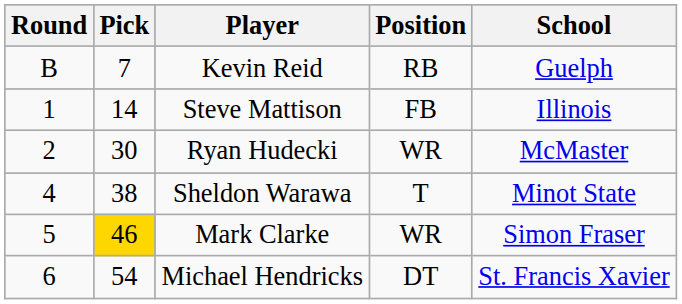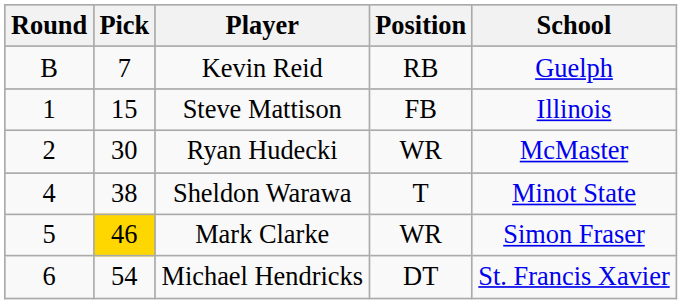(124, 109) 14 -> (124, 109) 15
